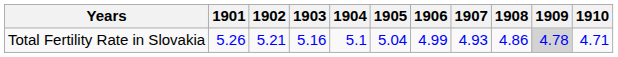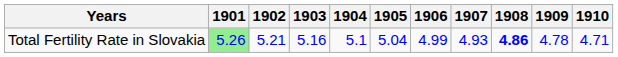(231, 40) no background -> (231, 40) lightgreen background
(514, 40) normal -> (514, 40) bold
(554, 40) lightgrey background -> (554, 40) no background
